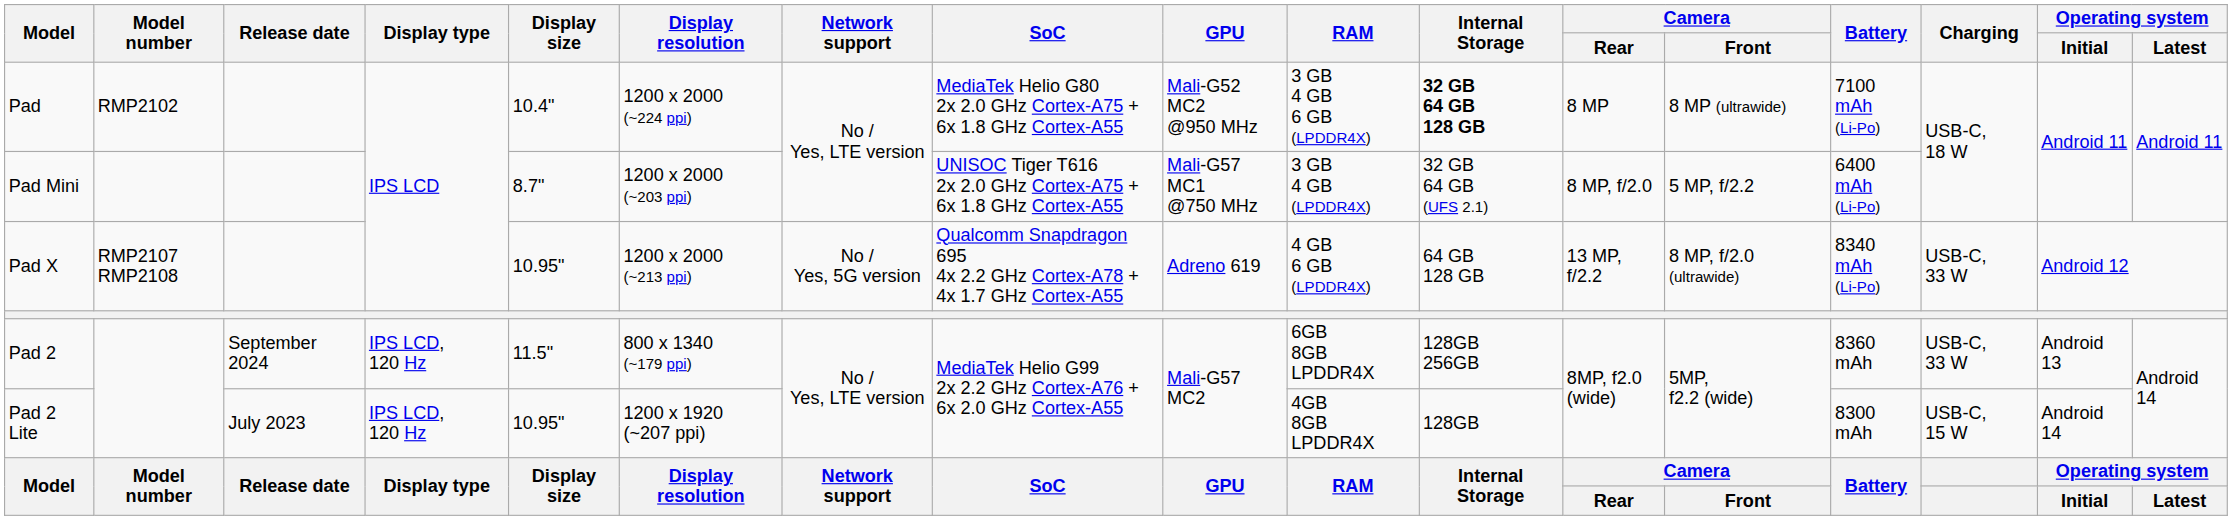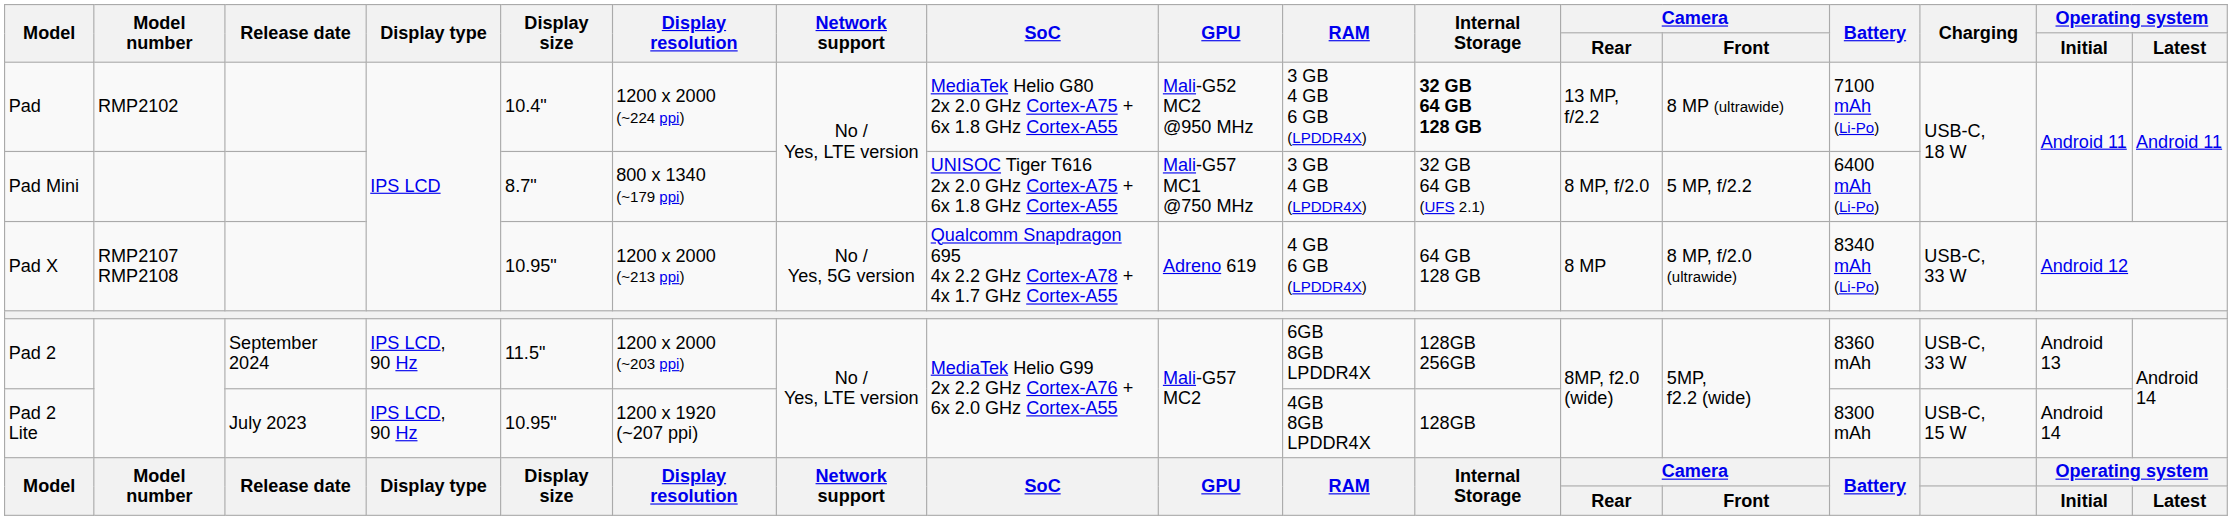(1588, 106) 8 MP -> (1592, 106) 13 MP, f/2.2
(673, 186) 1200 x 2000 (~203 ppi) -> (661, 186) 800 x 1340 (~179 ppi)
(1594, 265) 13 MP, f/2.2 -> (1585, 265) 8 MP
(407, 353) IPS LCD, 120 Hz -> (408, 353) IPS LCD, 90 Hz
(668, 353) 800 x 1340 (~179 ppi) -> (666, 353) 1200 x 2000 (~203 ppi)
(407, 422) IPS LCD, 120 Hz -> (408, 422) IPS LCD, 90 Hz
